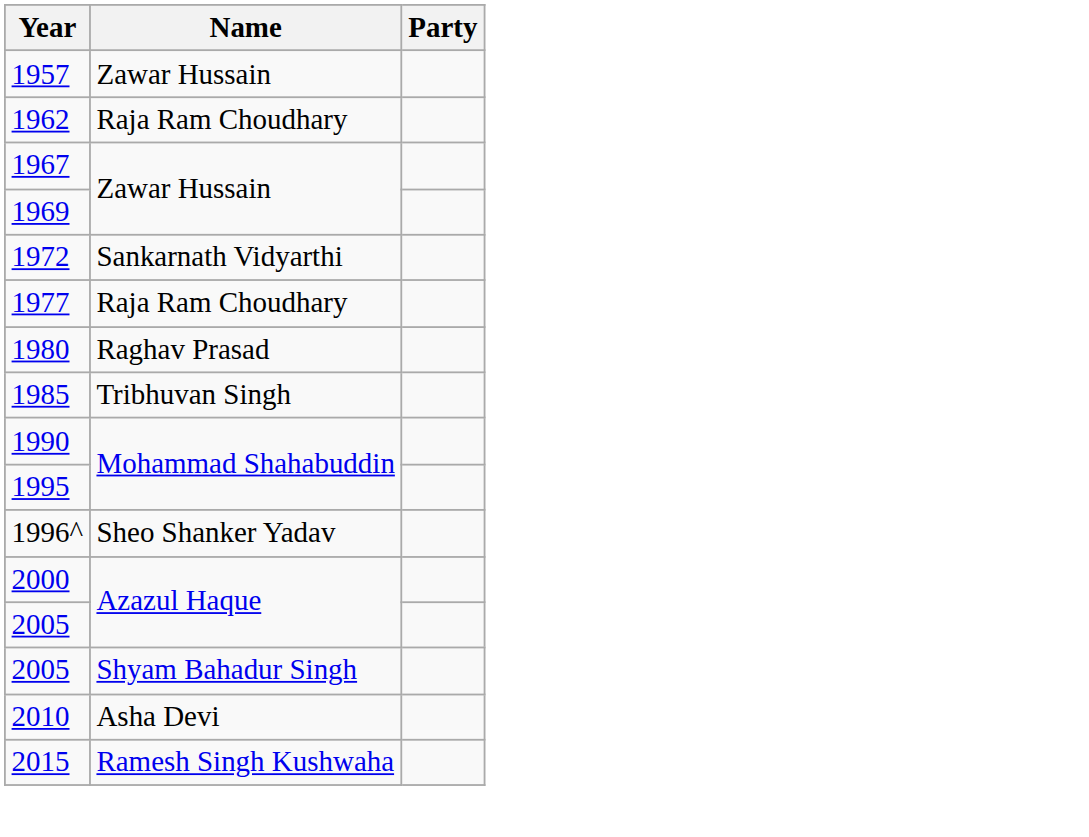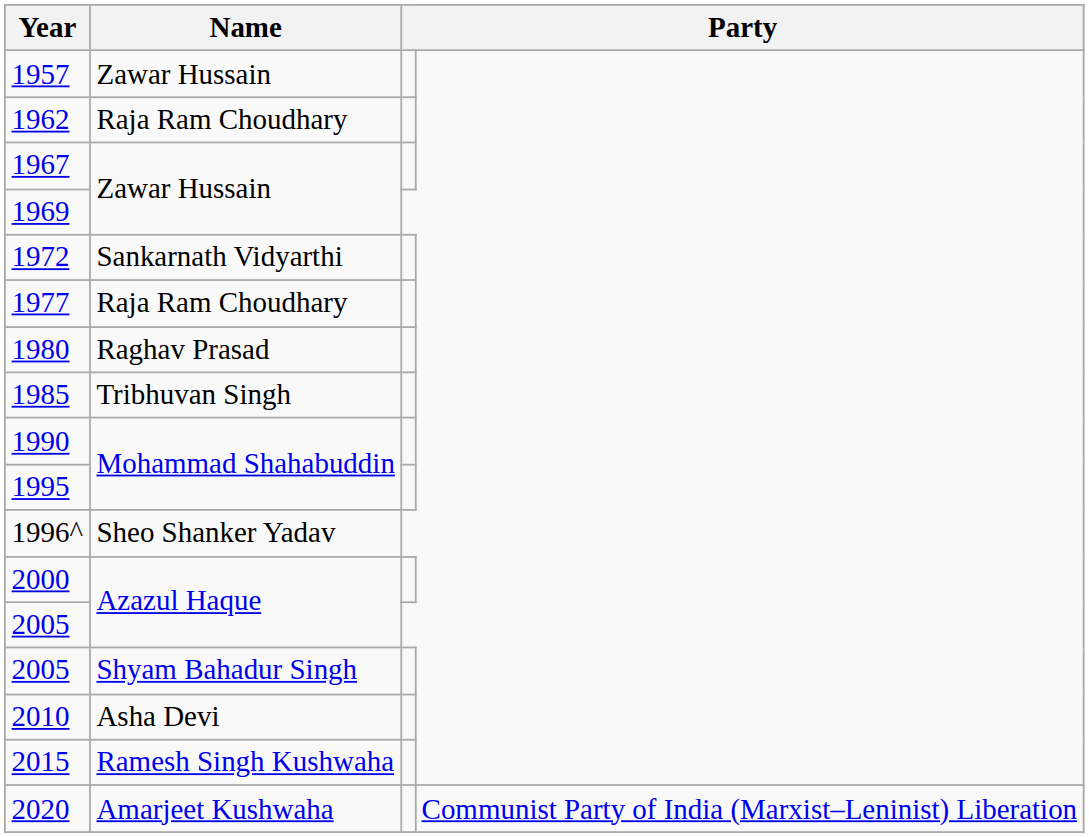+ row: (41, 808)
